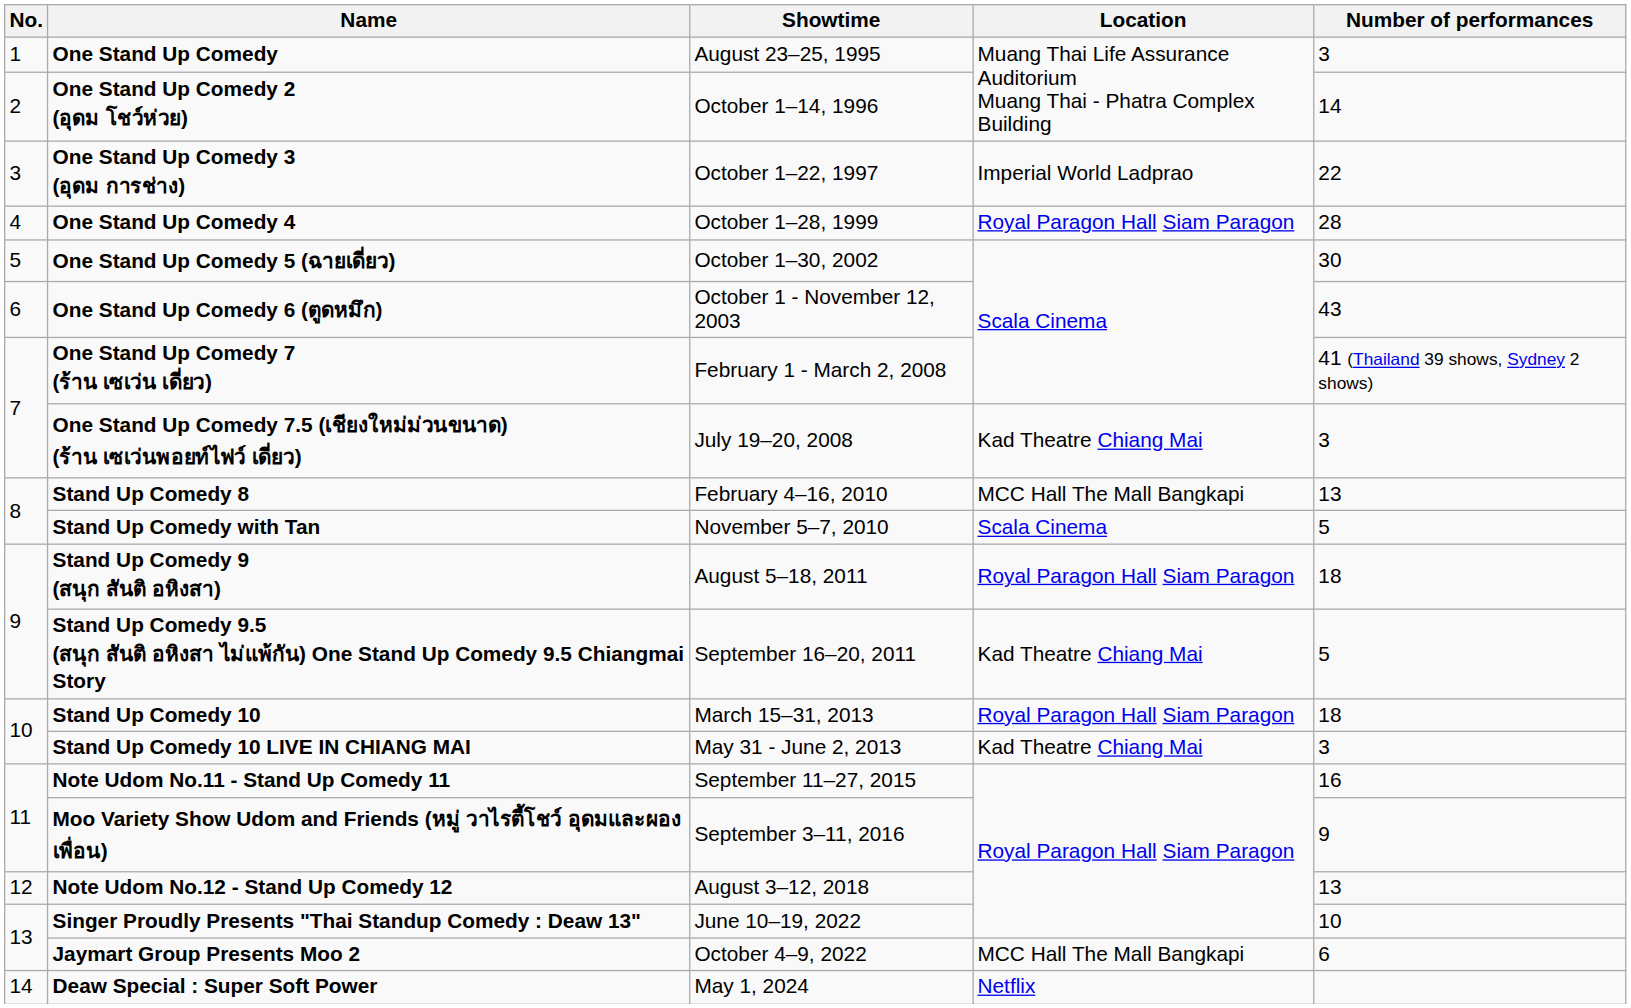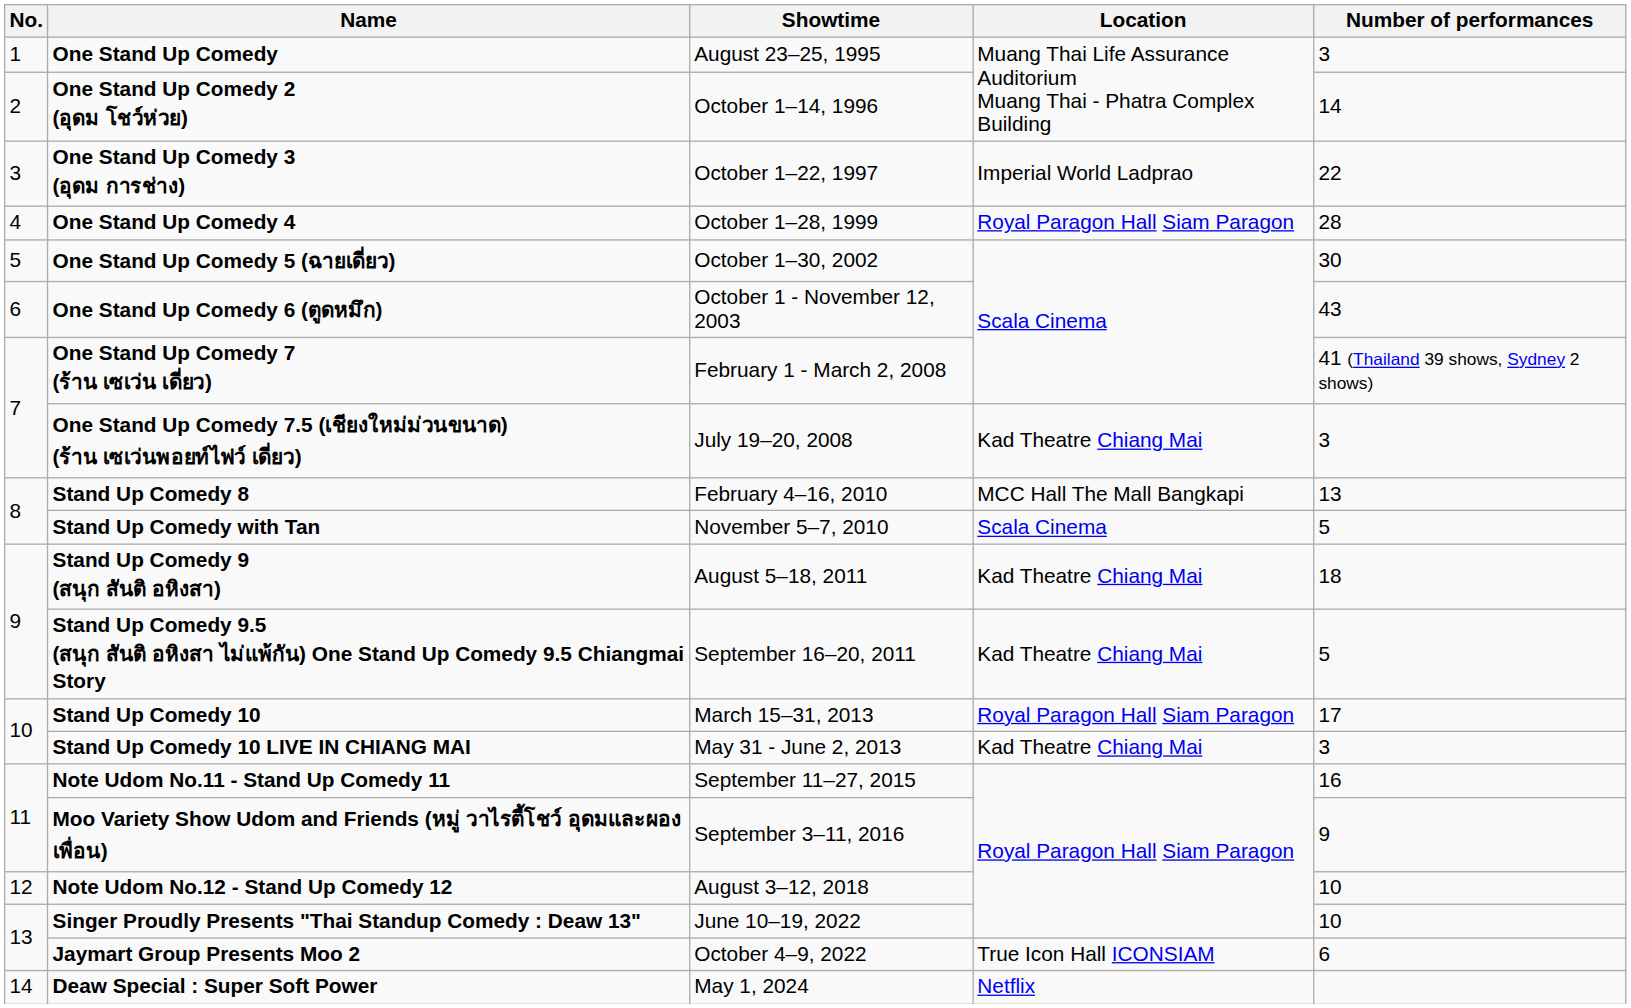(1136, 576) Royal Paragon Hall Siam Paragon -> (1090, 576) Kad Theatre Chiang Mai
(1330, 714) 18 -> (1330, 714) 17
(1330, 888) 13 -> (1330, 888) 10
(1111, 954) MCC Hall The Mall Bangkapi -> (1096, 954) True Icon Hall ICONSIAM
